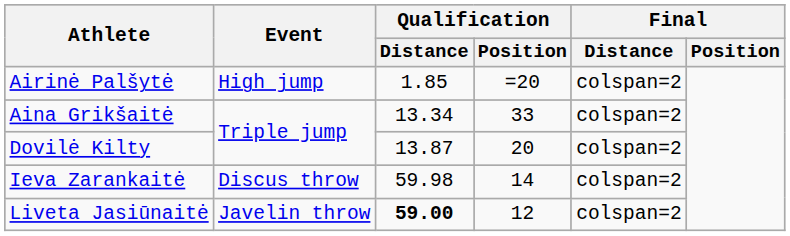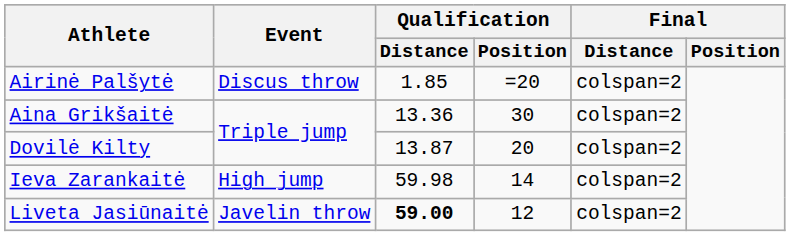(271, 83) High jump -> (288, 83) Discus throw
(424, 116) 13.34 -> (424, 116) 13.36
(522, 116) 33 -> (522, 116) 30
(288, 181) Discus throw -> (271, 181) High jump
